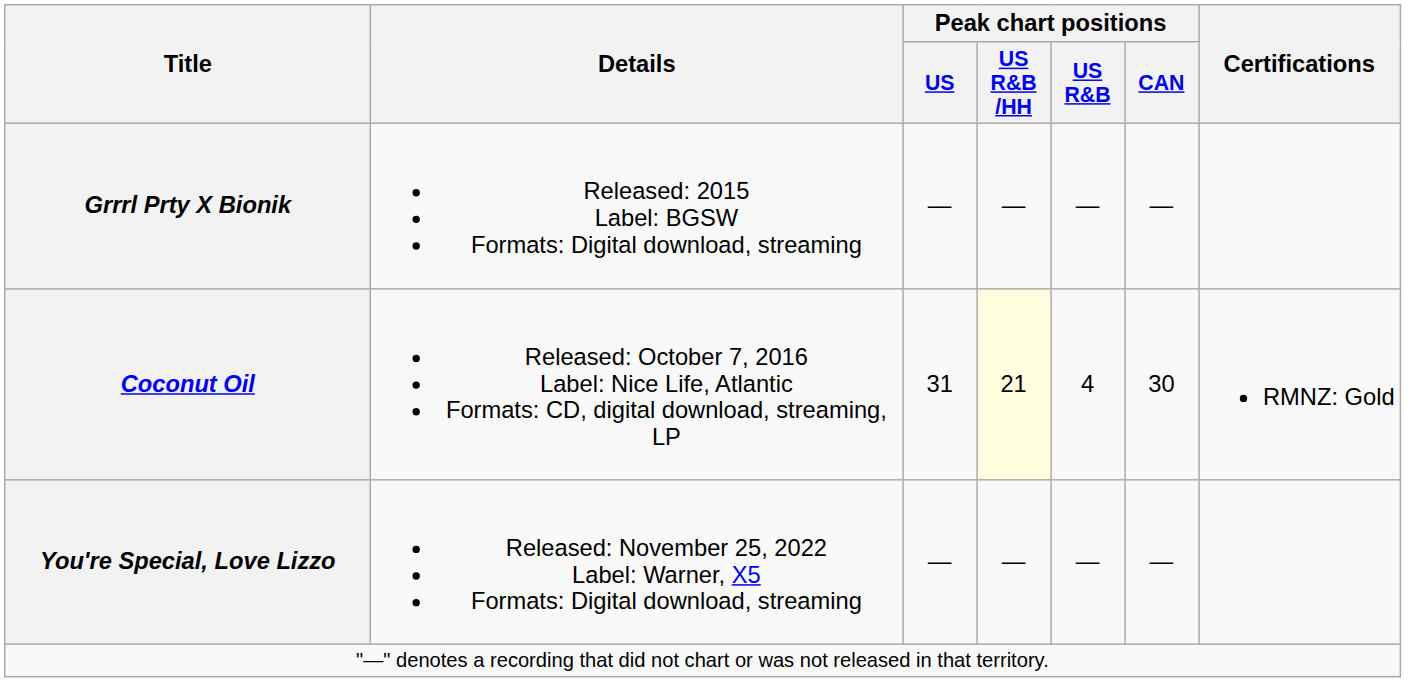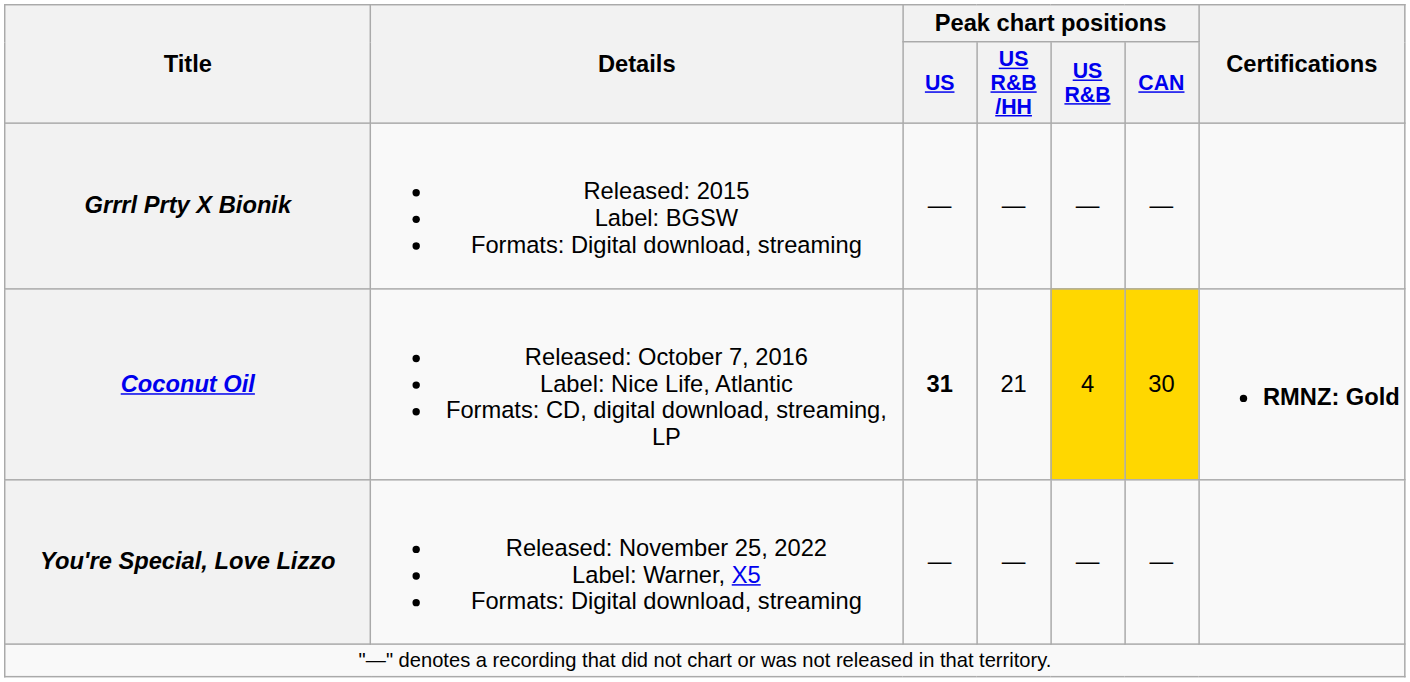(940, 383) normal -> (940, 383) bold
(1014, 383) lightyellow background -> (1014, 383) no background
(1087, 383) no background -> (1087, 383) gold background
(1161, 383) no background -> (1161, 383) gold background
(1299, 397) normal -> (1302, 397) bold
